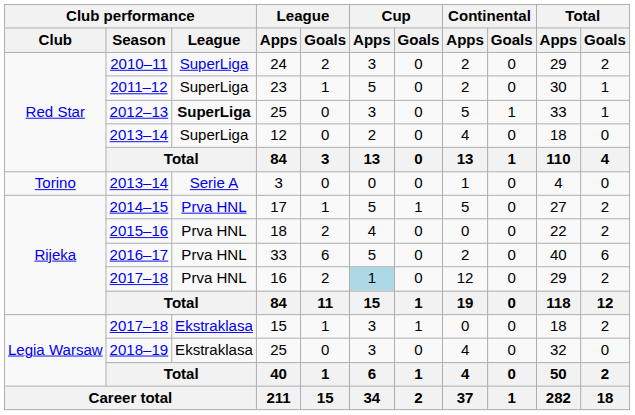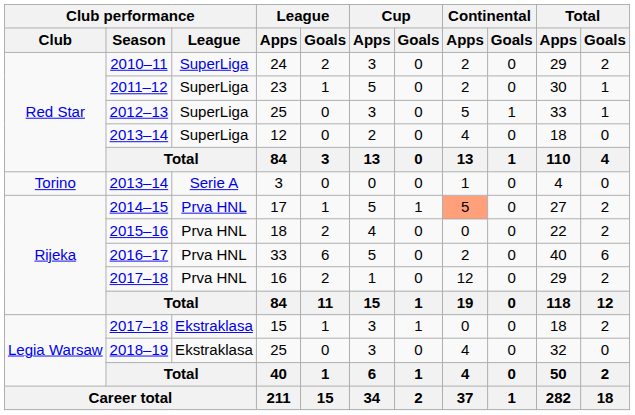(214, 111) bold -> (214, 111) normal
(465, 207) no background -> (465, 207) lightsalmon background
(372, 278) lightblue background -> (372, 278) no background
